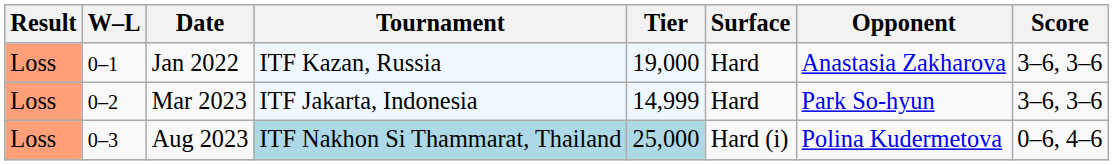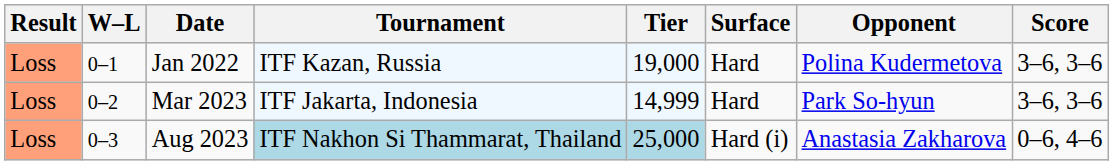(904, 62) Anastasia Zakharova -> (902, 62) Polina Kudermetova
(902, 139) Polina Kudermetova -> (904, 139) Anastasia Zakharova
